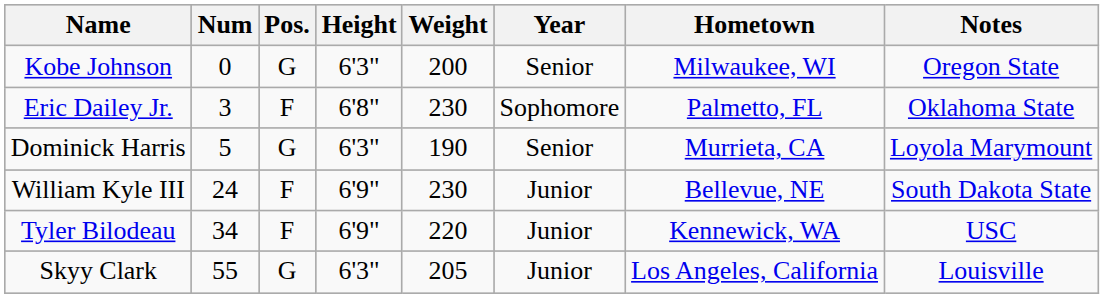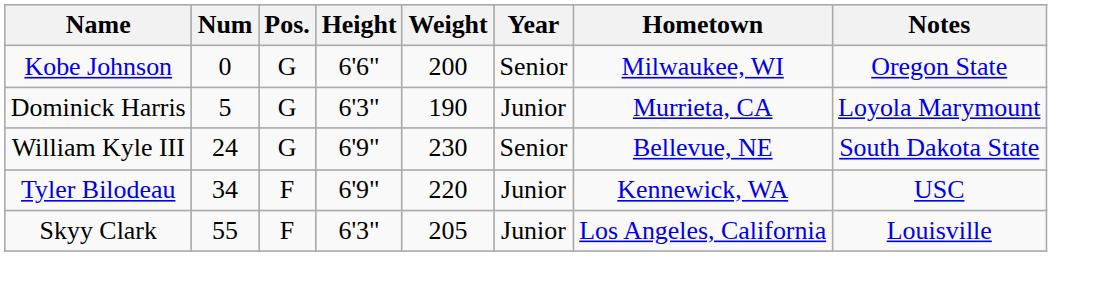(359, 66) 6'3" -> (359, 66) 6'6"
- row: (98, 107)
(559, 148) Senior -> (533, 107) Junior
(287, 189) F -> (287, 148) G
(559, 189) Junior -> (533, 148) Senior
(287, 271) G -> (287, 230) F
